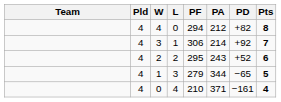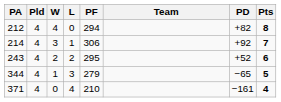columns swapped: (68, 12) <-> (218, 12)
